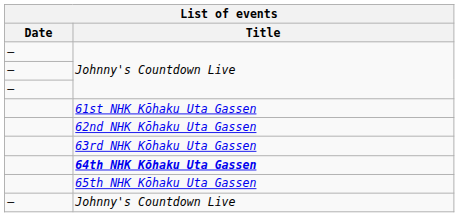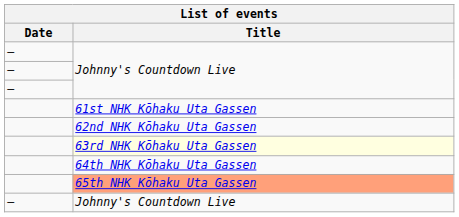(166, 146) no background -> (166, 146) lightyellow background
(166, 165) bold -> (166, 165) normal
(166, 184) no background -> (166, 184) lightsalmon background
